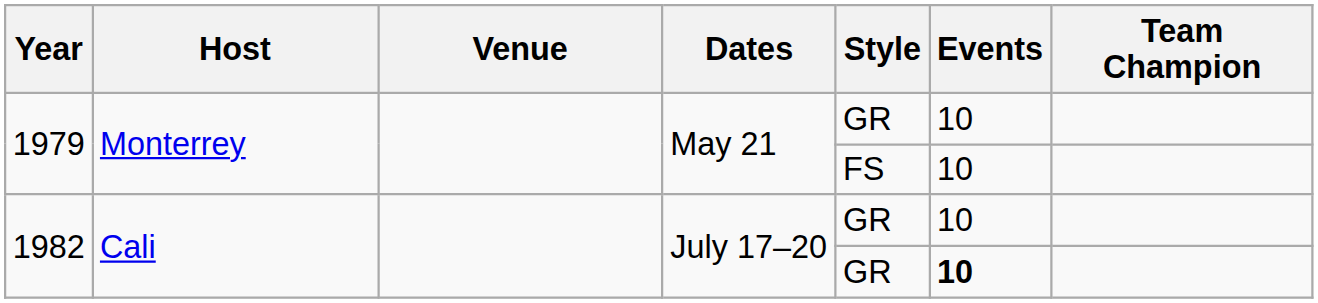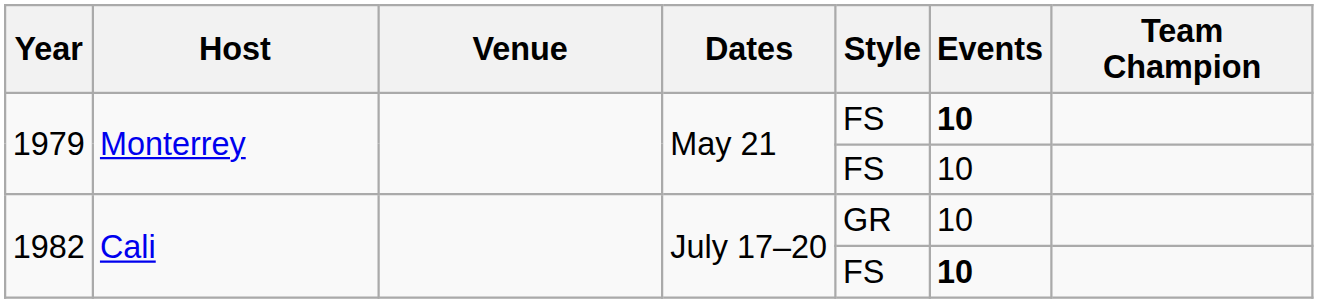(867, 118) GR -> (864, 118) FS
(955, 118) normal -> (955, 118) bold
(867, 272) GR -> (864, 272) FS
